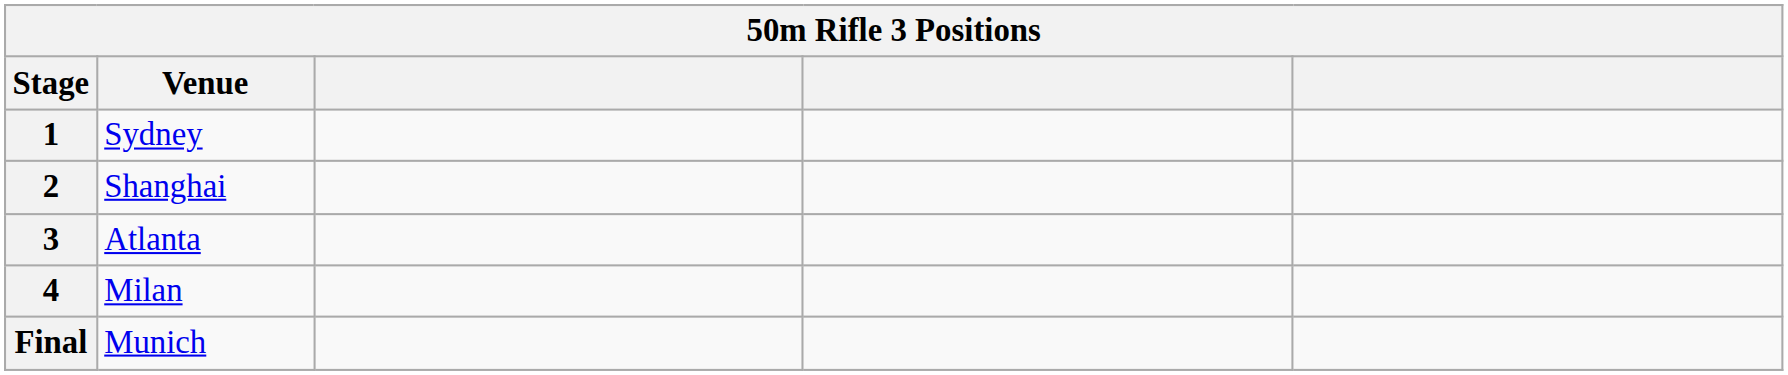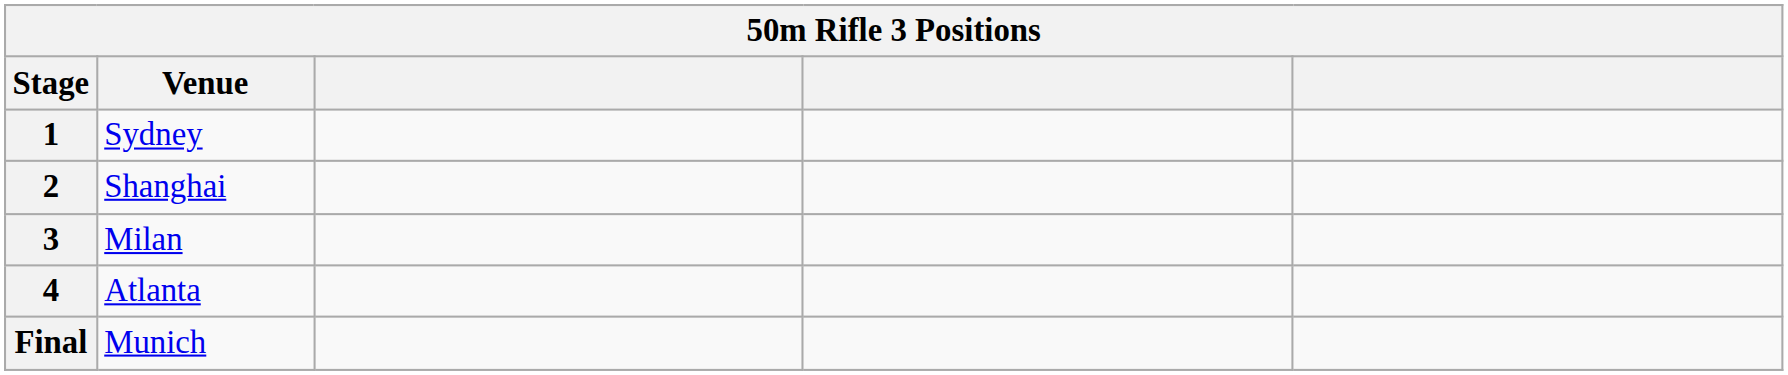(152, 238) Atlanta -> (143, 238) Milan
(143, 290) Milan -> (152, 290) Atlanta
